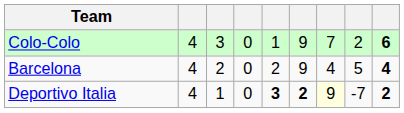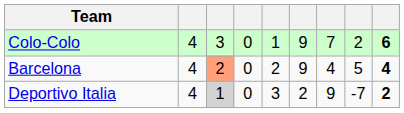(220, 68) no background -> (220, 68) lightsalmon background
(220, 94) no background -> (220, 94) lightgrey background
(275, 94) bold -> (275, 94) normal
(303, 94) bold -> (303, 94) normal
(331, 94) lightyellow background -> (331, 94) no background
